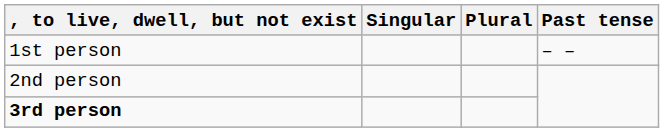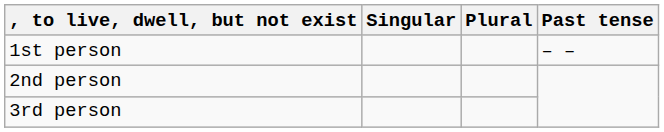(65, 112) bold -> (65, 112) normal
